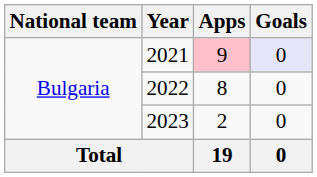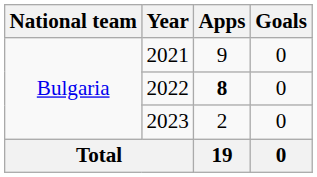(222, 54) pink background -> (222, 54) no background
(281, 54) lavender background -> (281, 54) no background
(222, 88) normal -> (222, 88) bold
